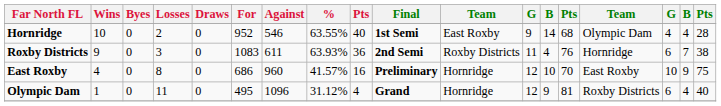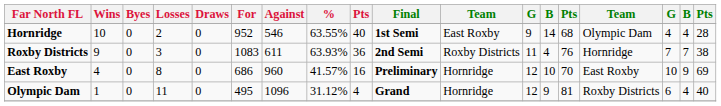(668, 52) 6 -> (668, 52) 7
(703, 71) 75 -> (703, 71) 69
